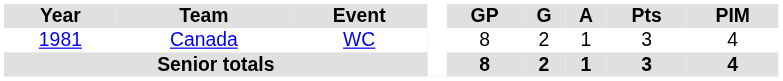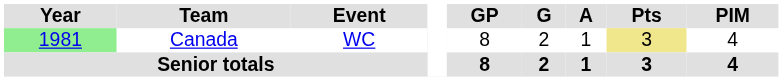(60, 40) no background -> (60, 40) lightgreen background
(647, 40) no background -> (647, 40) khaki background
